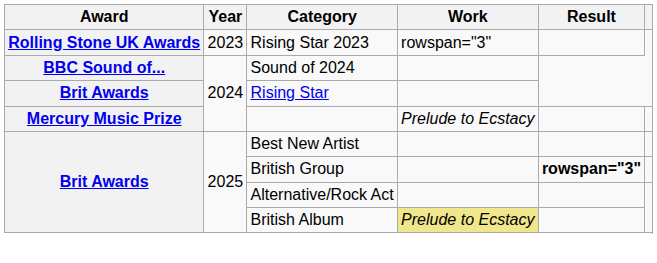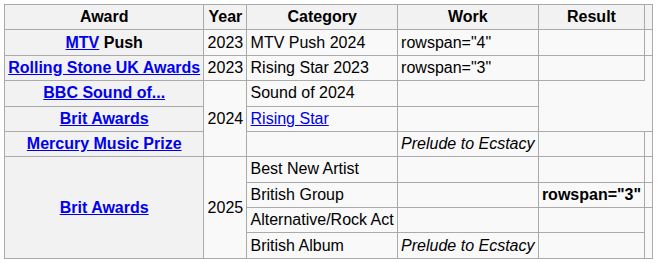+ row: (104, 42)
(468, 220) khaki background -> (468, 245) no background
